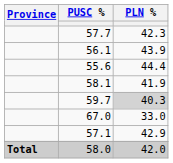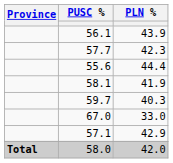rows swapped: (99, 35) <-> (99, 51)
(153, 101) lightgrey background -> (153, 101) no background
